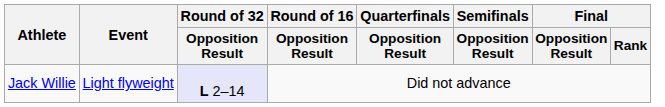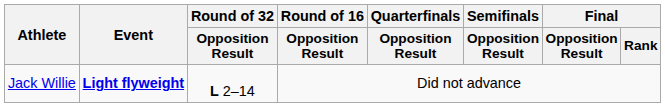(128, 83) normal -> (133, 83) bold
(222, 91) lavender background -> (232, 91) no background
